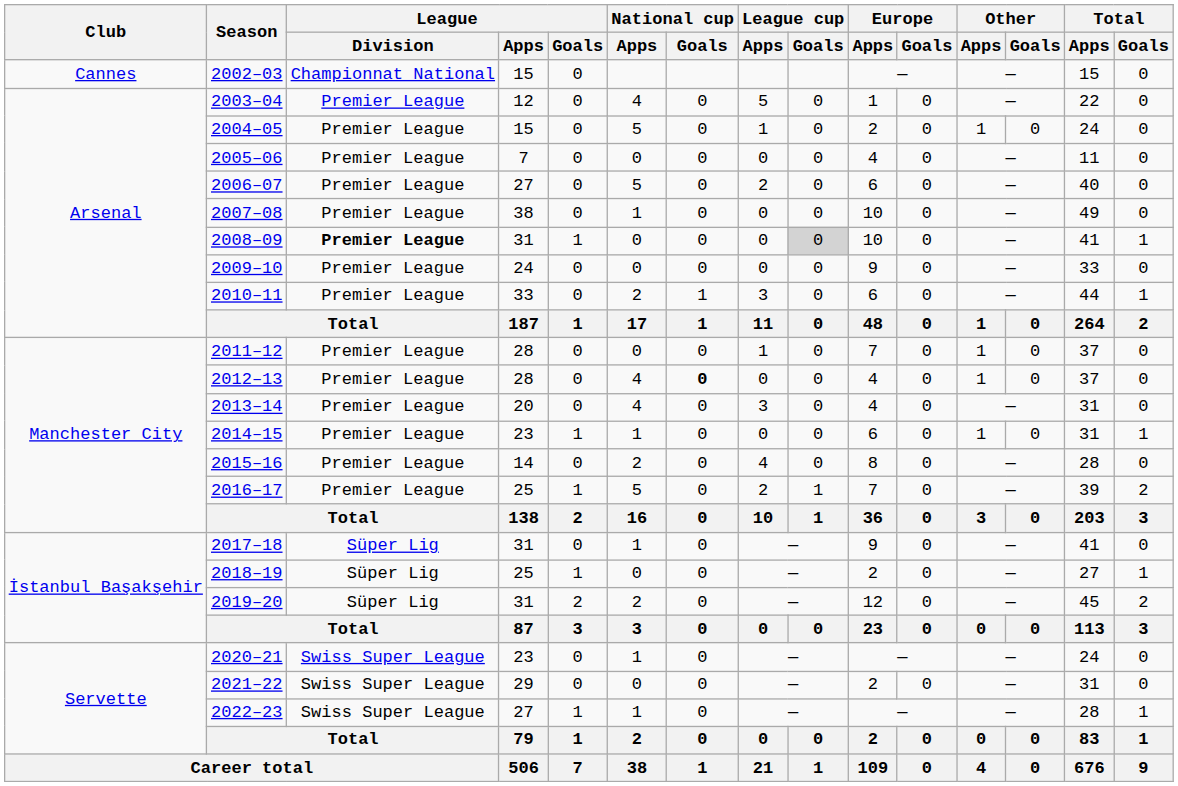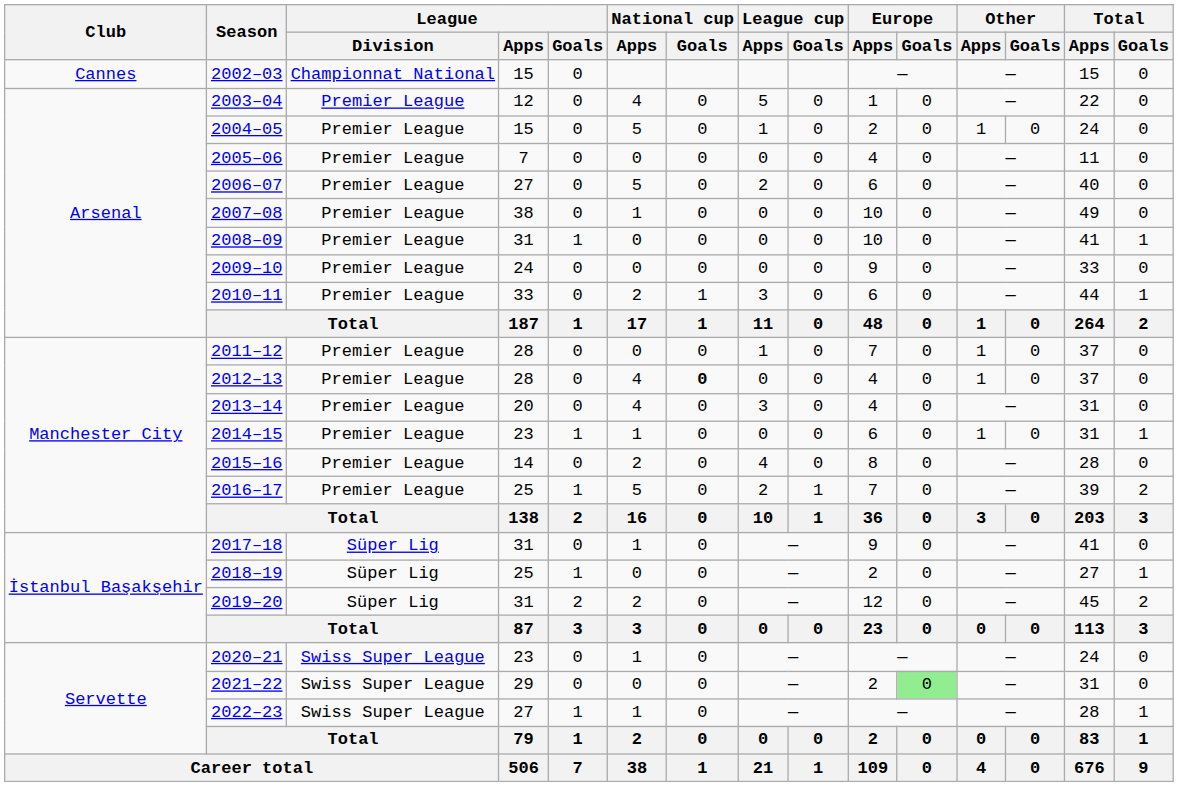(393, 241) bold -> (393, 241) normal
(818, 241) lightgrey background -> (818, 241) no background
(927, 685) no background -> (927, 685) lightgreen background
